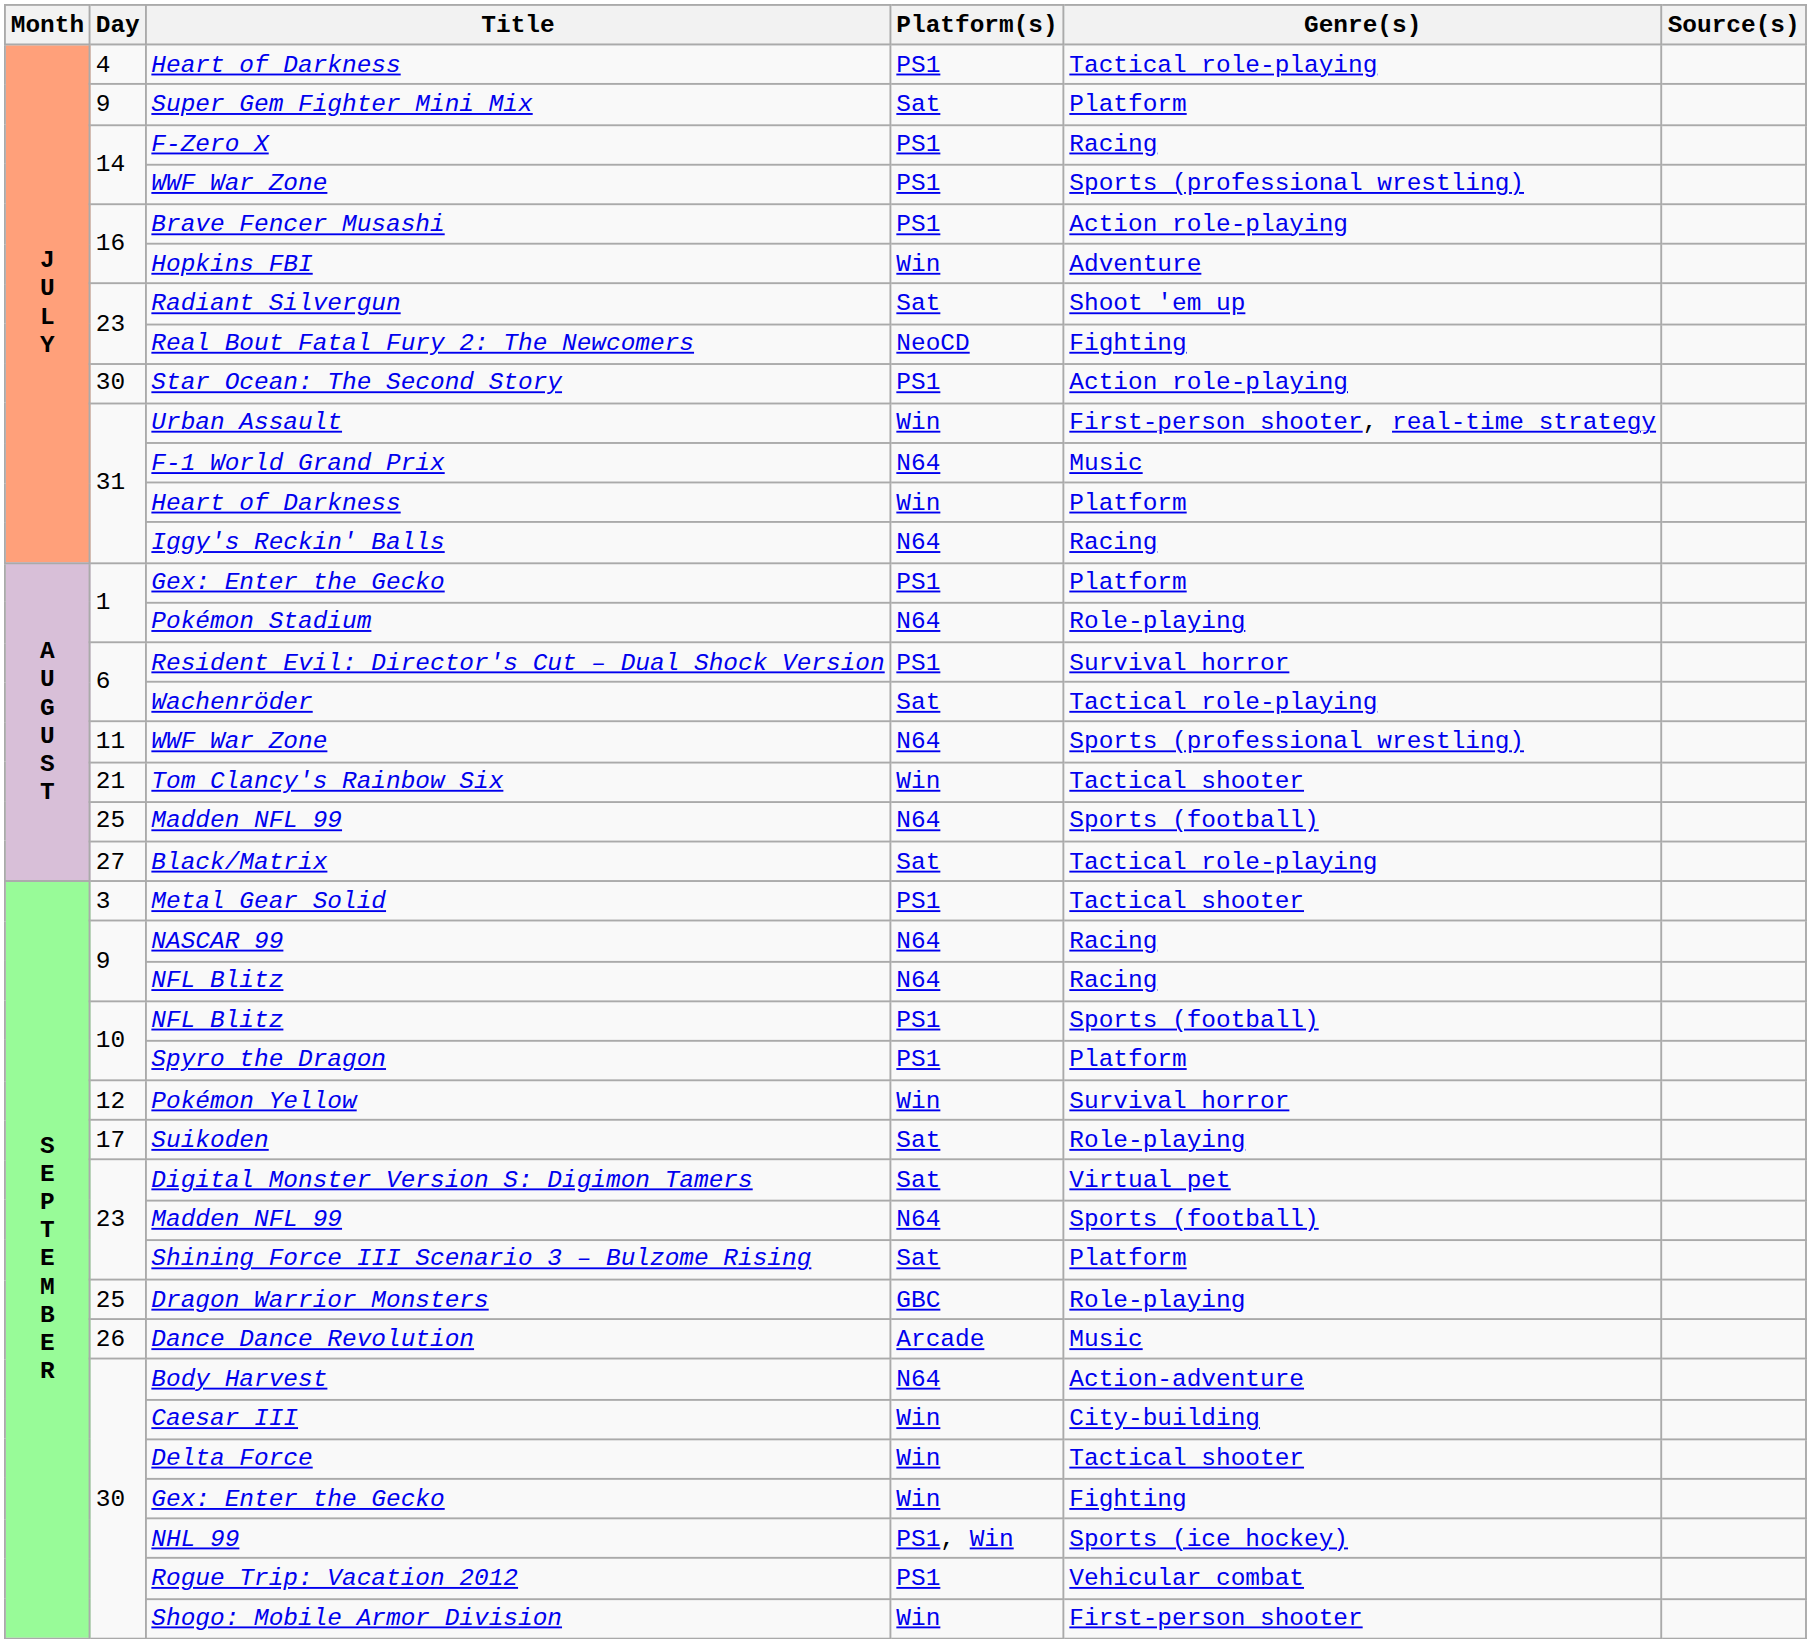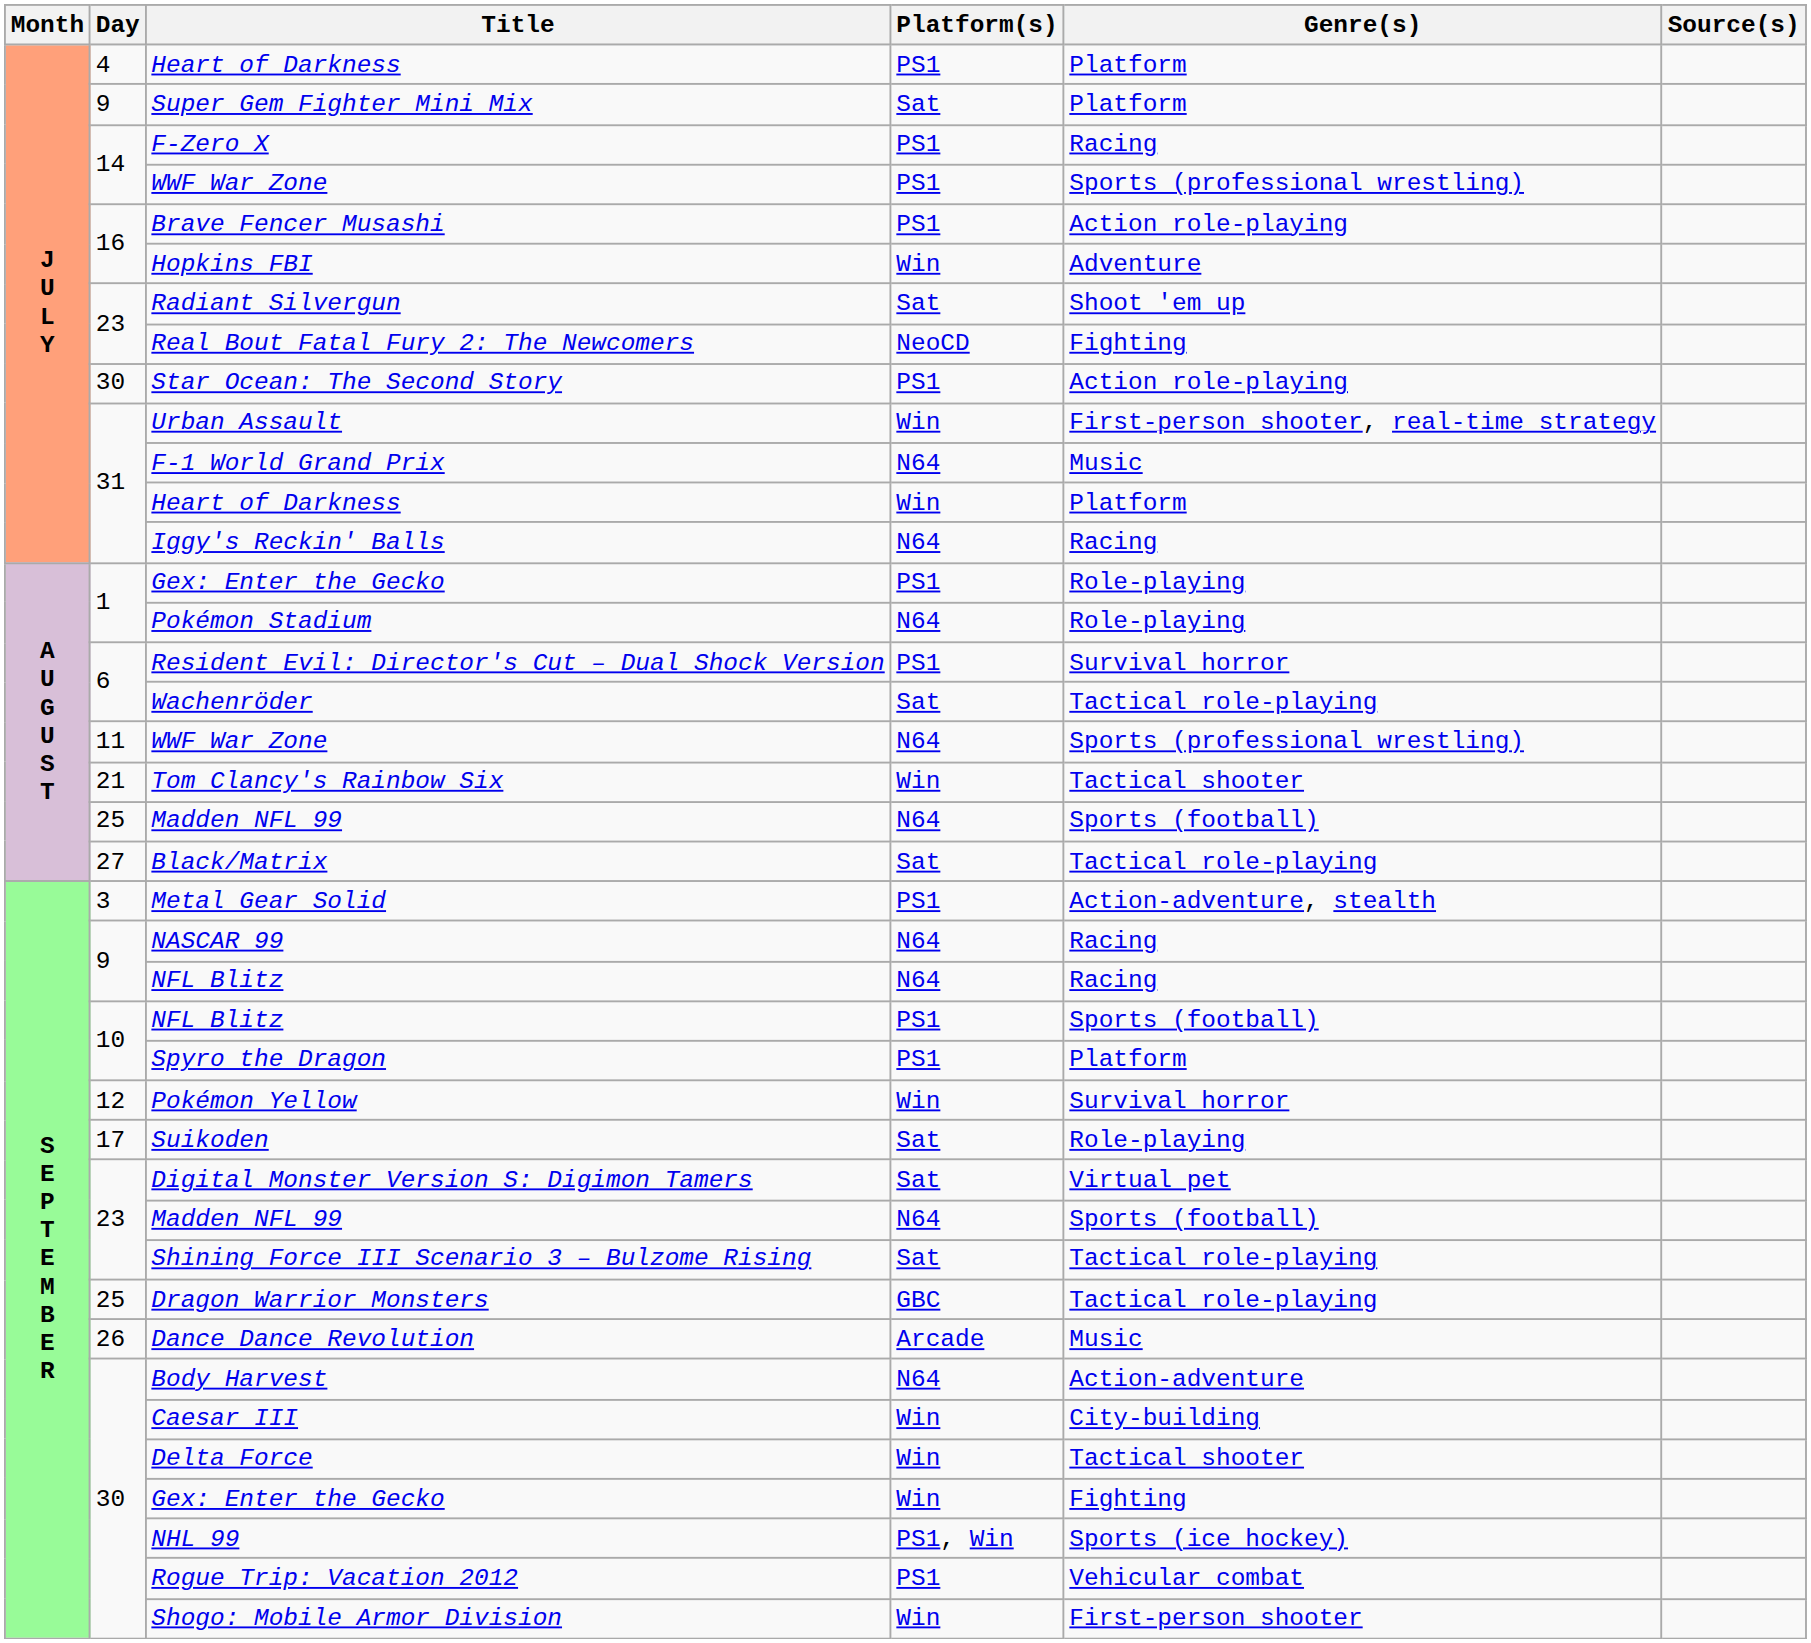(1223, 65) Tactical role-playing -> (1128, 65) Platform
(1128, 583) Platform -> (1157, 583) Role-playing
(1187, 901) Tactical shooter -> (1253, 901) Action-adventure, stealth
(1128, 1260) Platform -> (1223, 1260) Tactical role-playing
(1157, 1299) Role-playing -> (1223, 1299) Tactical role-playing
